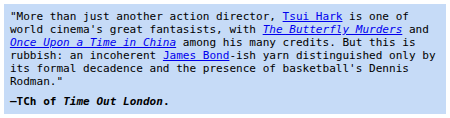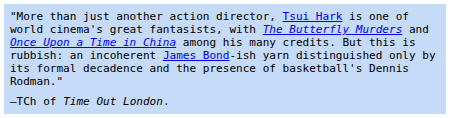(90, 102) bold -> (90, 102) normal
